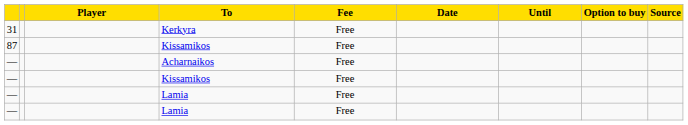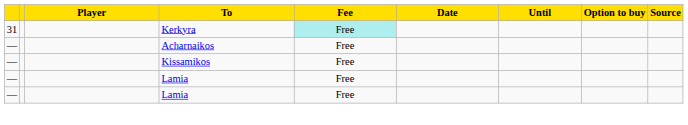(345, 29) no background -> (345, 29) paleturquoise background
- row: (12, 45)
